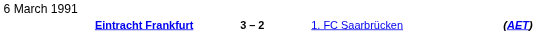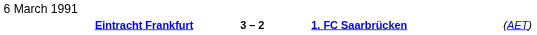(357, 25) normal -> (359, 25) bold
(518, 25) bold -> (518, 25) normal
